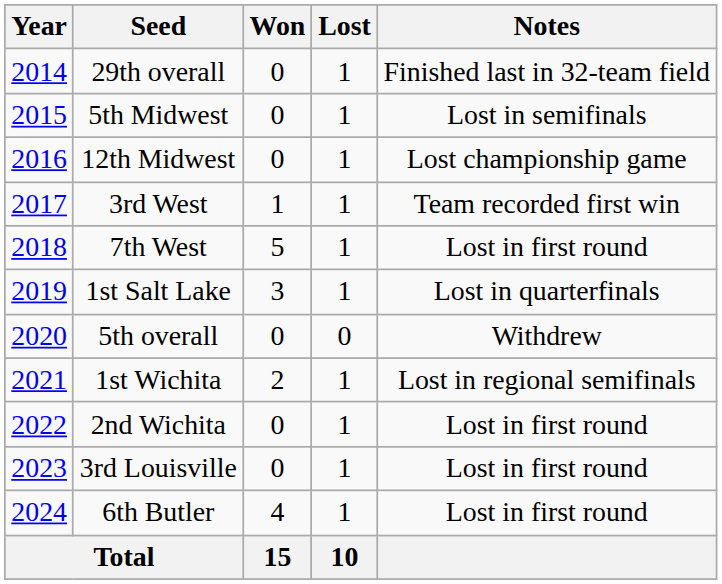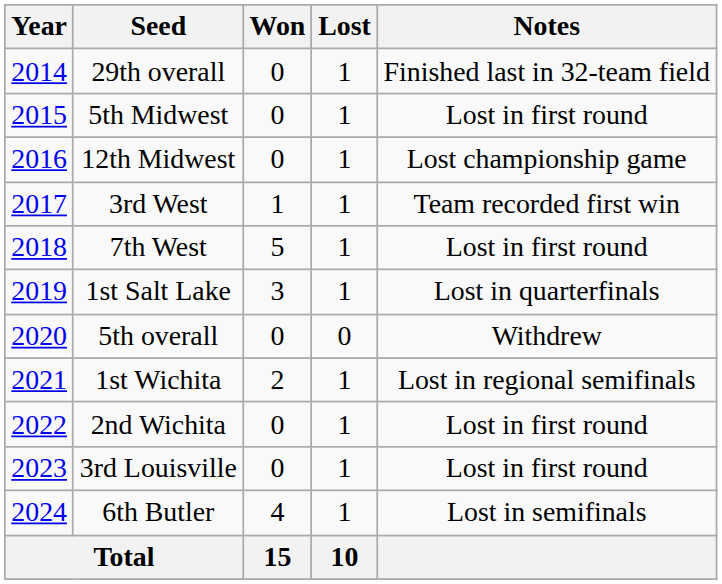(547, 114) Lost in semifinals -> (547, 114) Lost in first round
(547, 512) Lost in first round -> (547, 512) Lost in semifinals
